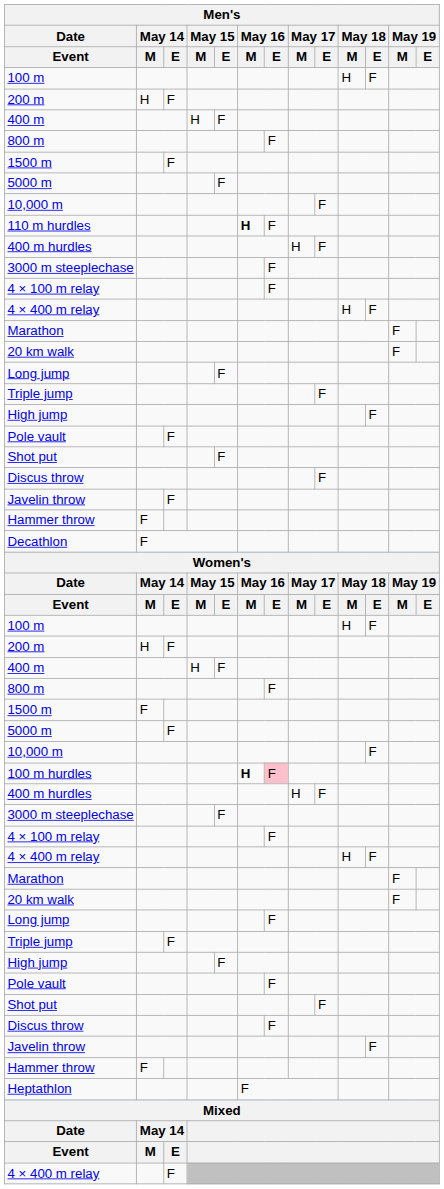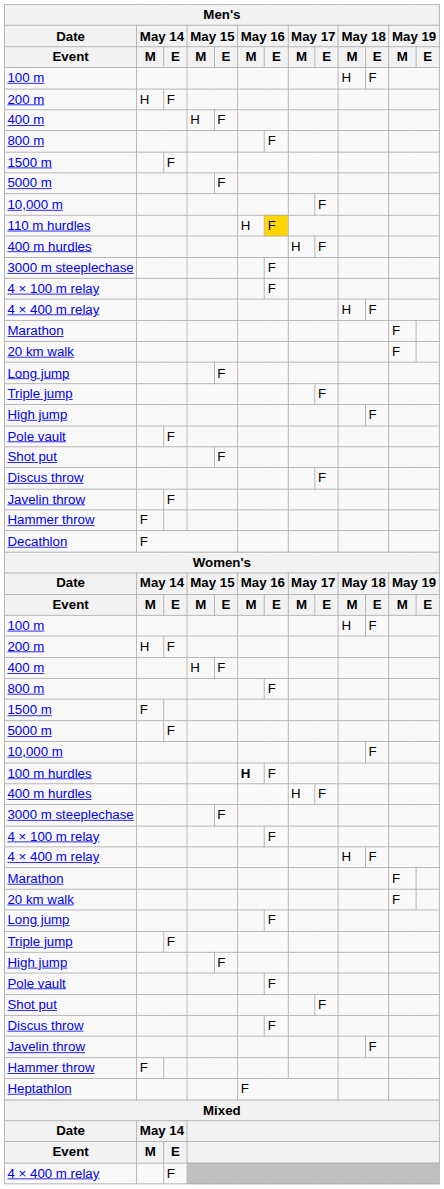(245, 225) bold -> (245, 225) normal
(272, 225) no background -> (272, 225) gold background
(272, 773) pink background -> (272, 773) no background
